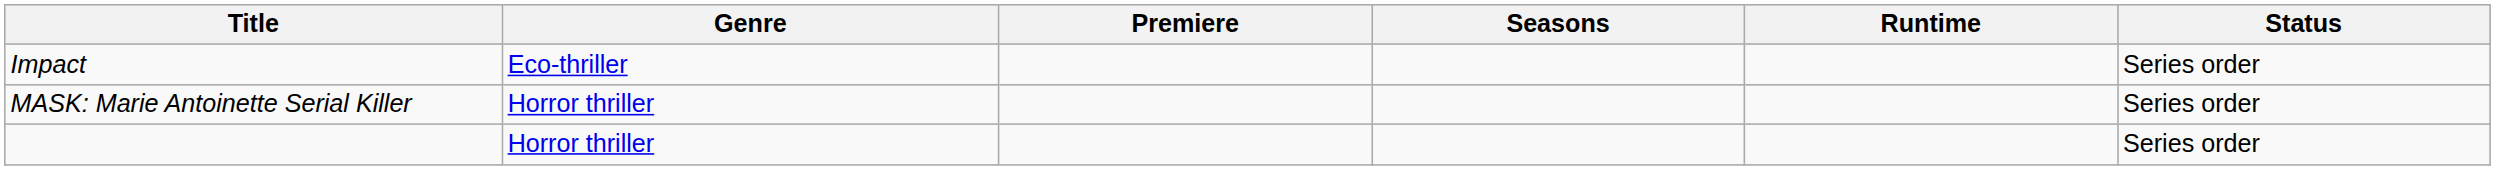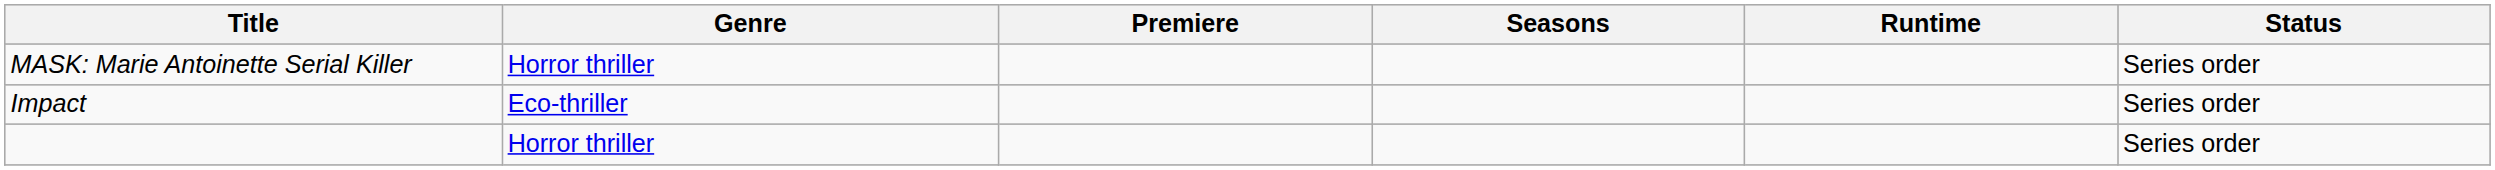rows swapped: (48, 64) <-> (211, 104)
